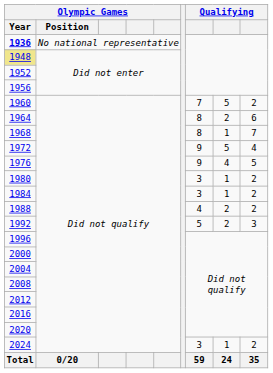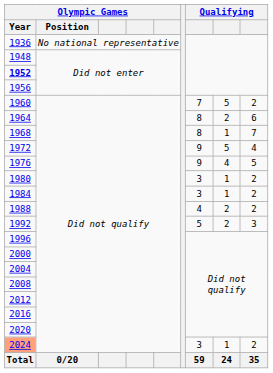(20, 42) bold -> (20, 42) normal
(20, 57) khaki background -> (20, 57) no background
(20, 72) normal -> (20, 72) bold
(20, 345) no background -> (20, 345) lightsalmon background
